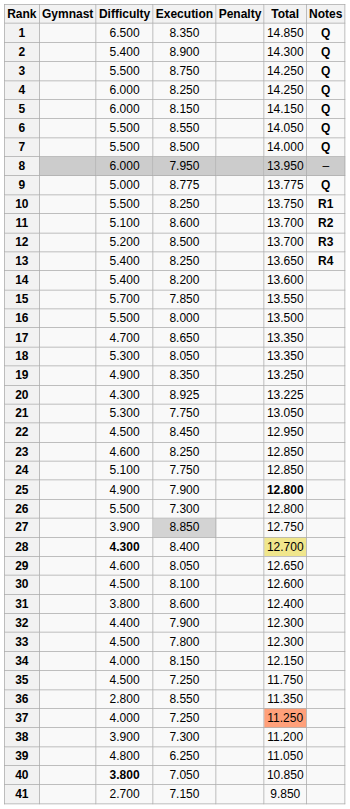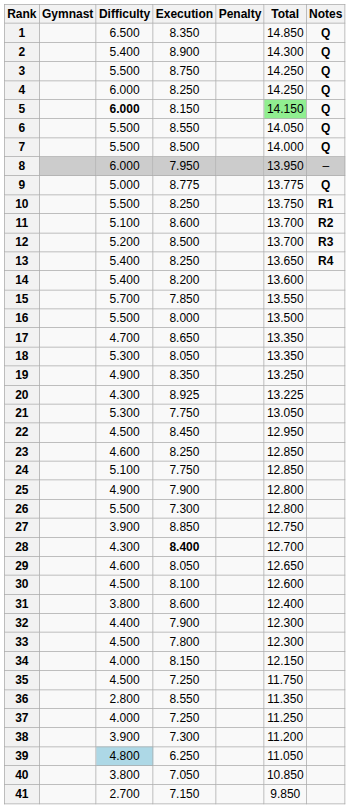(125, 109) normal -> (125, 109) bold
(285, 109) no background -> (285, 109) lightgreen background
(285, 489) bold -> (285, 489) normal
(184, 527) lightgrey background -> (184, 527) no background
(125, 546) bold -> (125, 546) normal
(184, 546) normal -> (184, 546) bold
(285, 546) khaki background -> (285, 546) no background
(285, 718) lightsalmon background -> (285, 718) no background
(125, 756) no background -> (125, 756) lightblue background
(125, 775) bold -> (125, 775) normal
